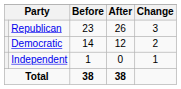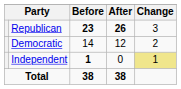(88, 28) normal -> (88, 28) bold
(120, 28) normal -> (120, 28) bold
(88, 60) normal -> (88, 60) bold
(155, 60) no background -> (155, 60) khaki background
